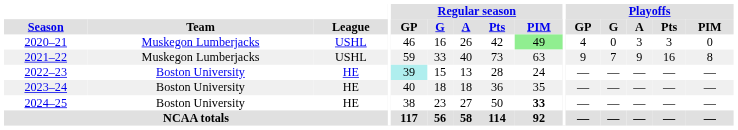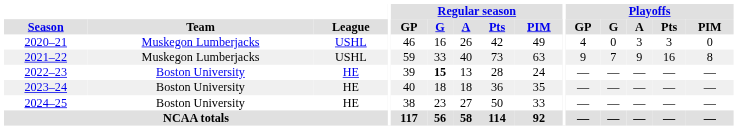(539, 42) lightgreen background -> (539, 42) no background
(409, 72) paleturquoise background -> (409, 72) no background
(440, 72) normal -> (440, 72) bold
(539, 102) bold -> (539, 102) normal
